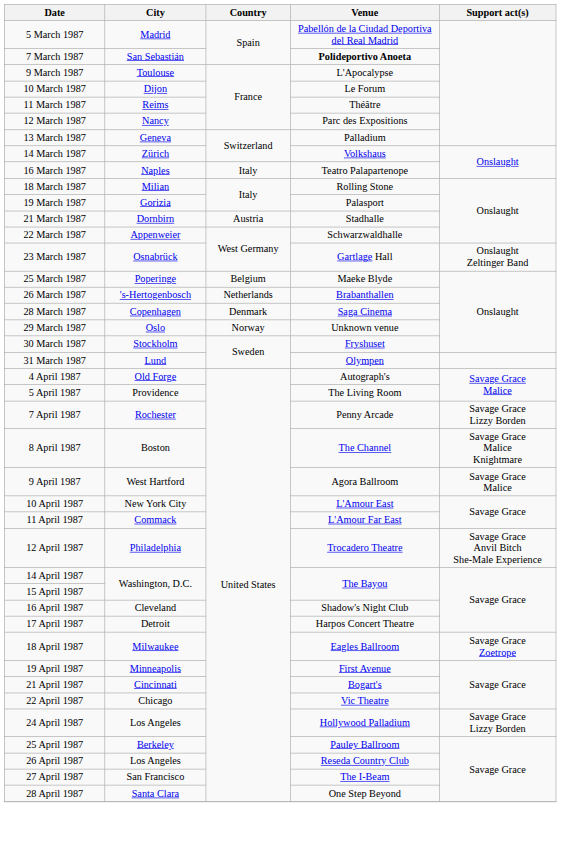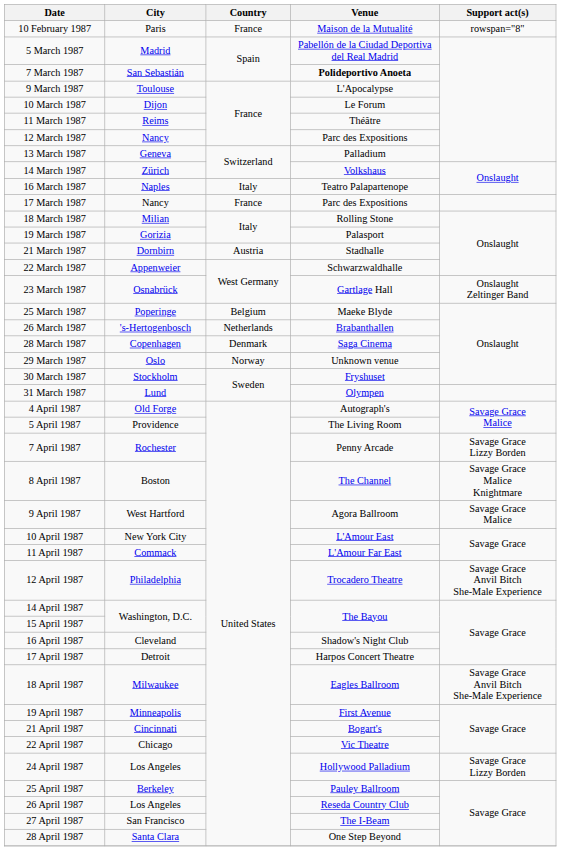+ row: (55, 28)
+ row: (55, 202)
(498, 646) Savage Grace Zoetrope -> (498, 684) Savage Grace Anvil Bitch She-Male Experience
